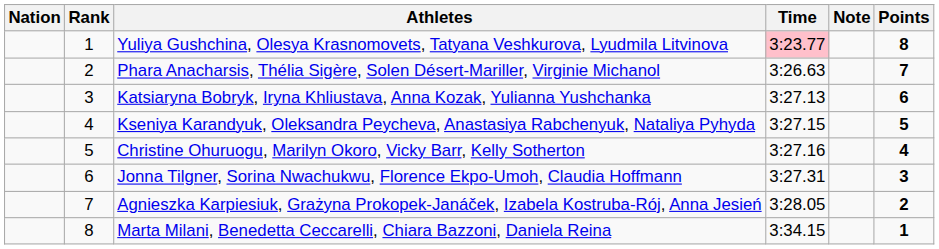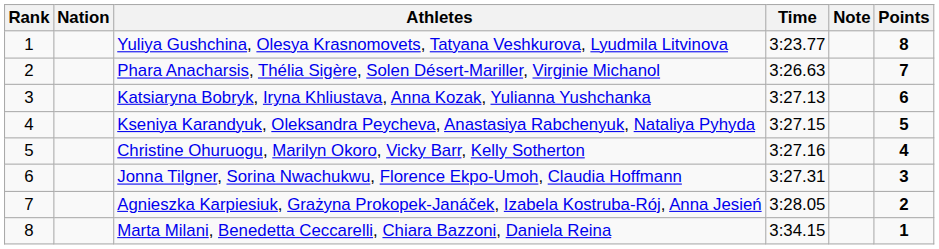columns swapped: (89, 17) <-> (35, 17)
(797, 44) pink background -> (797, 44) no background
